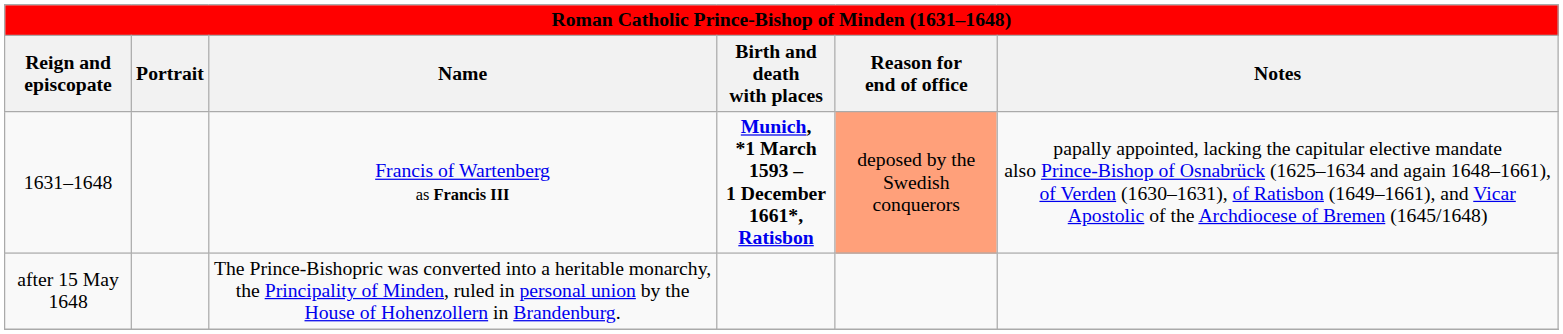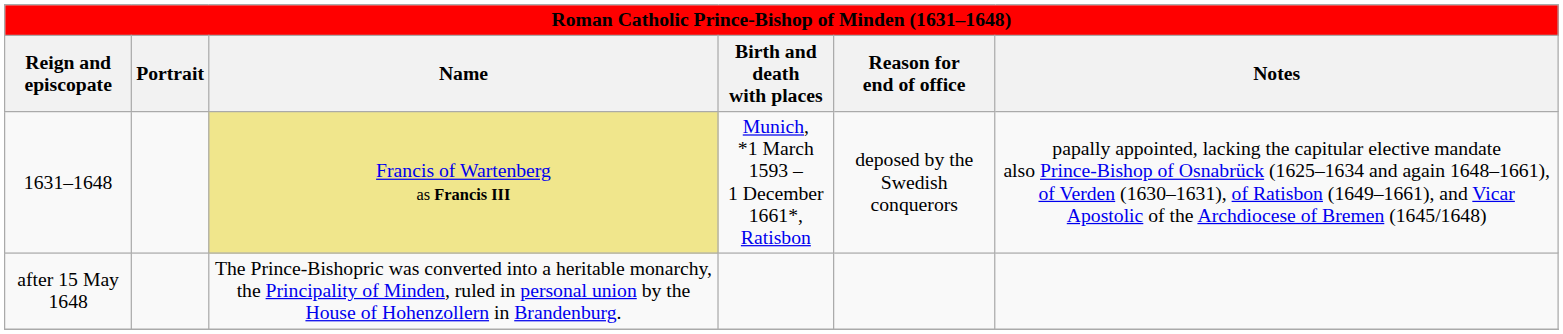(463, 182) no background -> (463, 182) khaki background
(776, 182) bold -> (776, 182) normal
(916, 182) lightsalmon background -> (914, 182) no background
